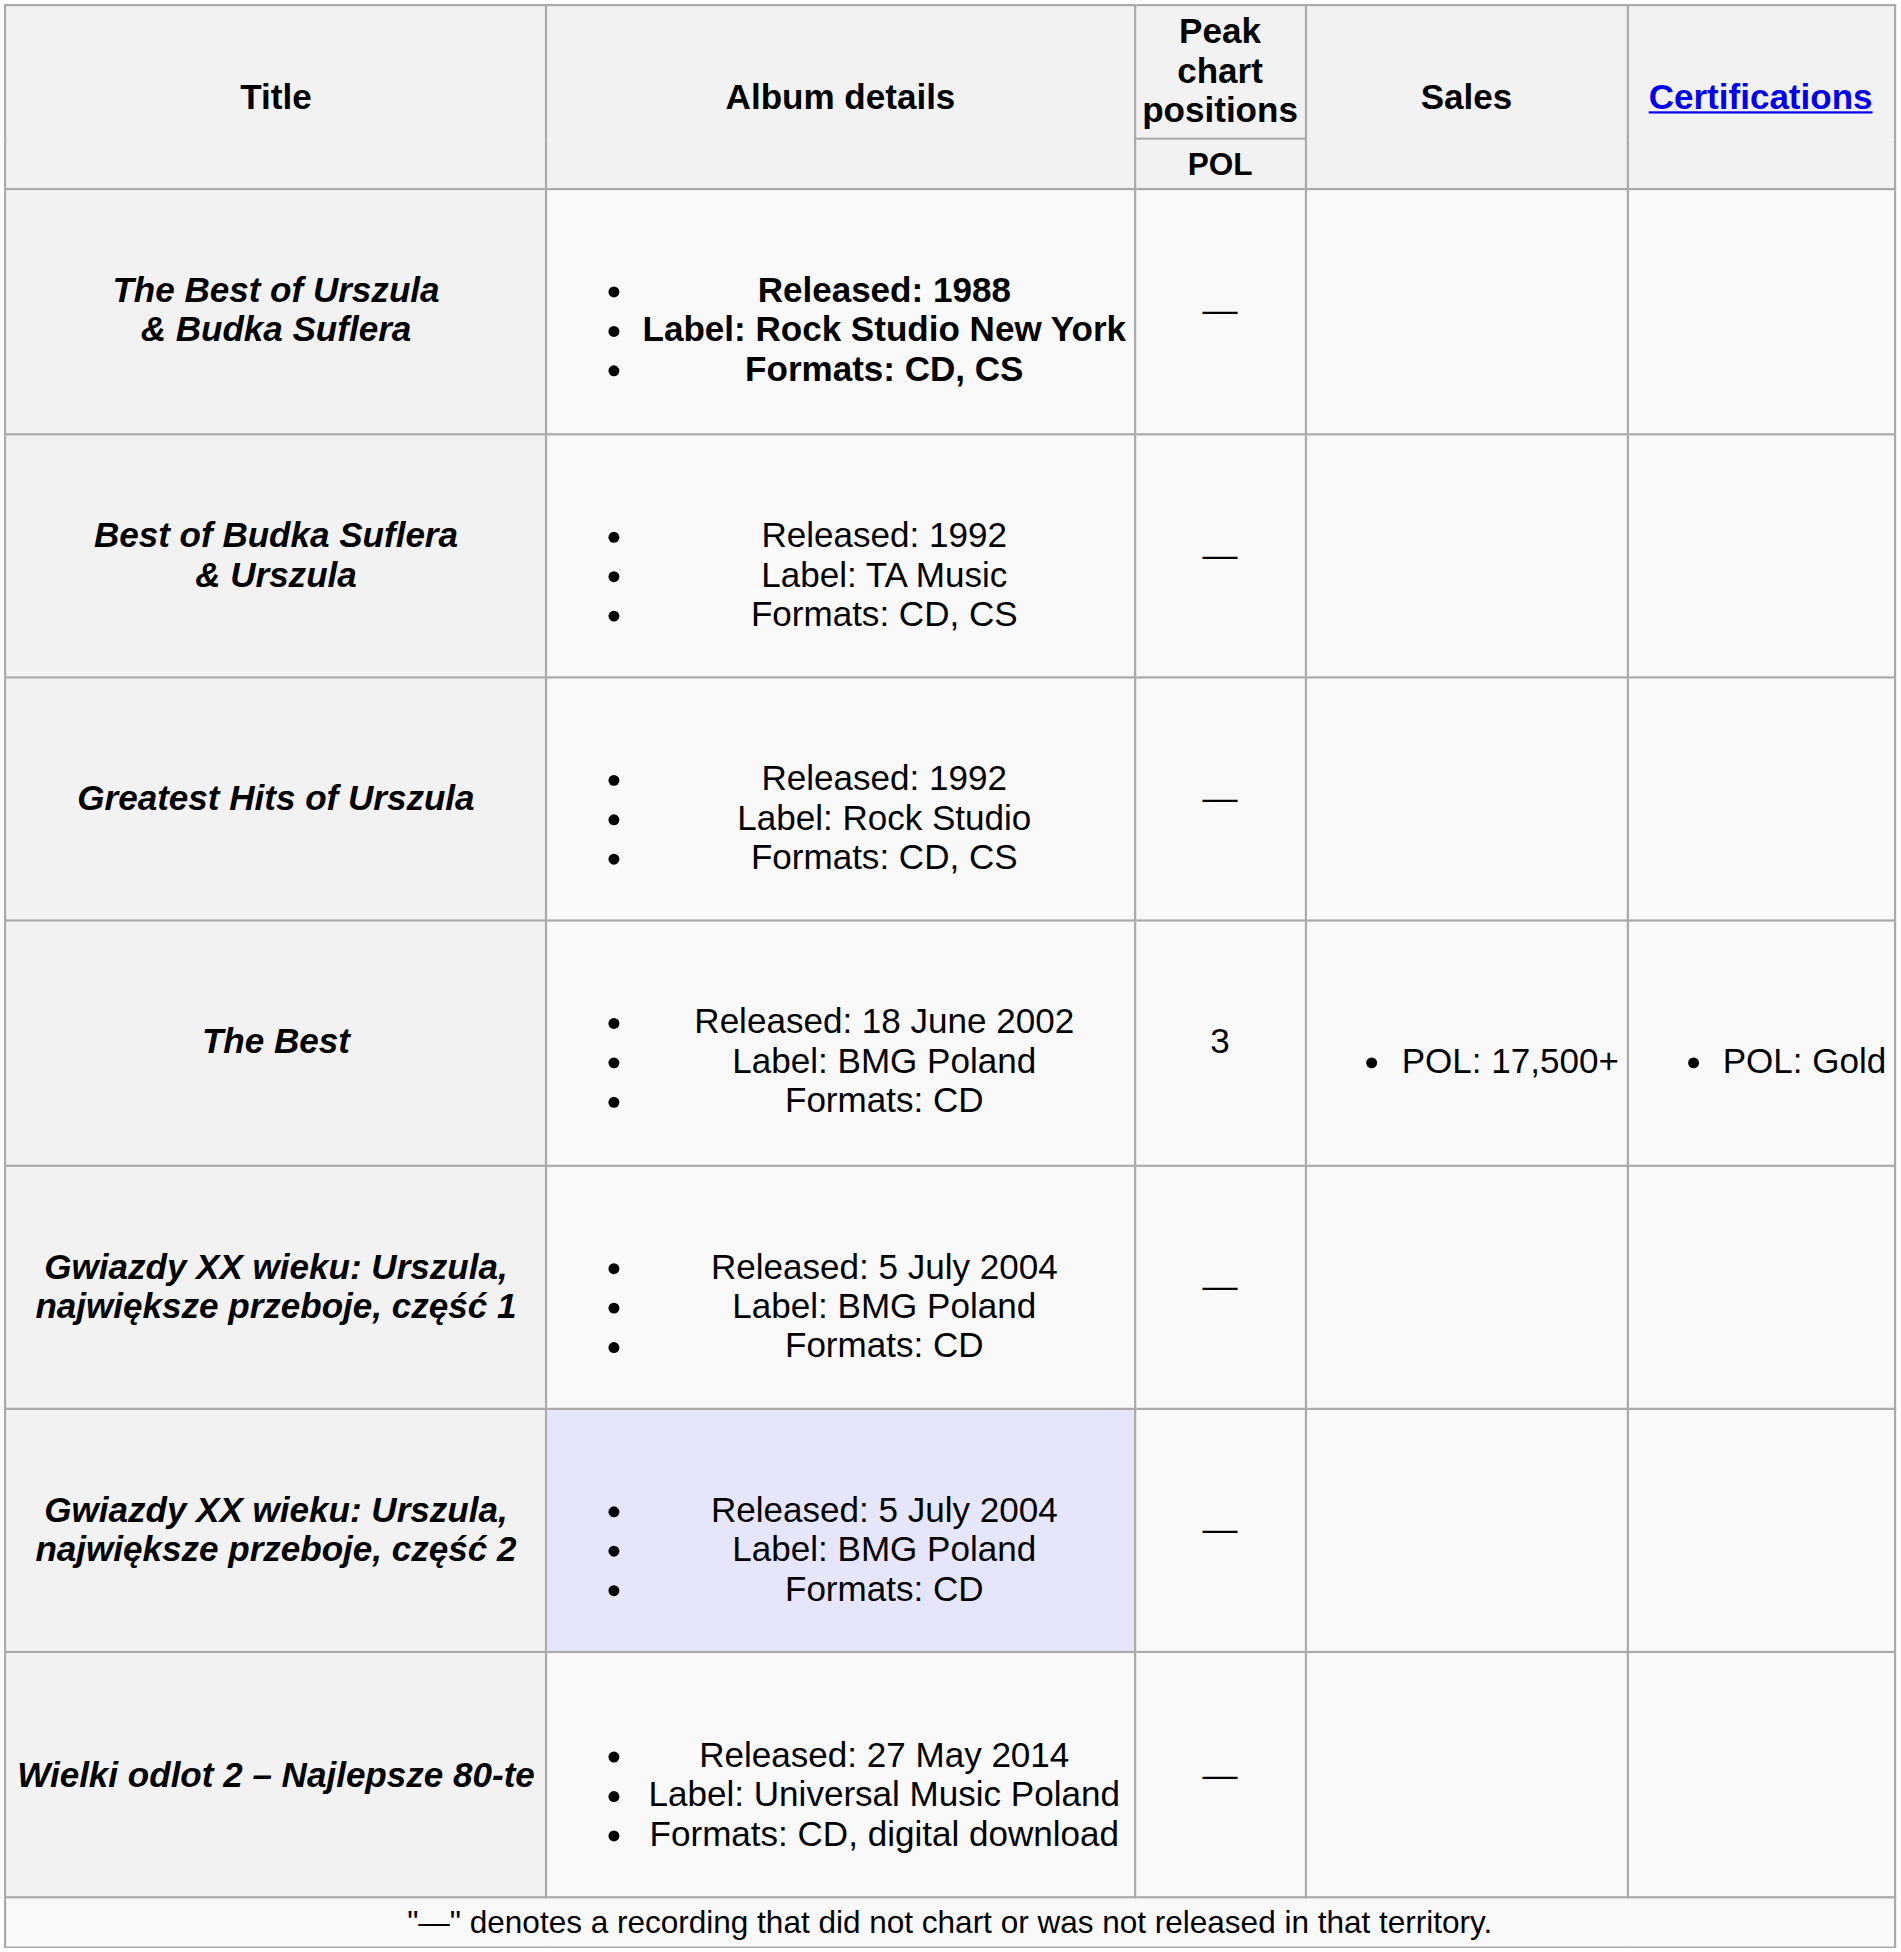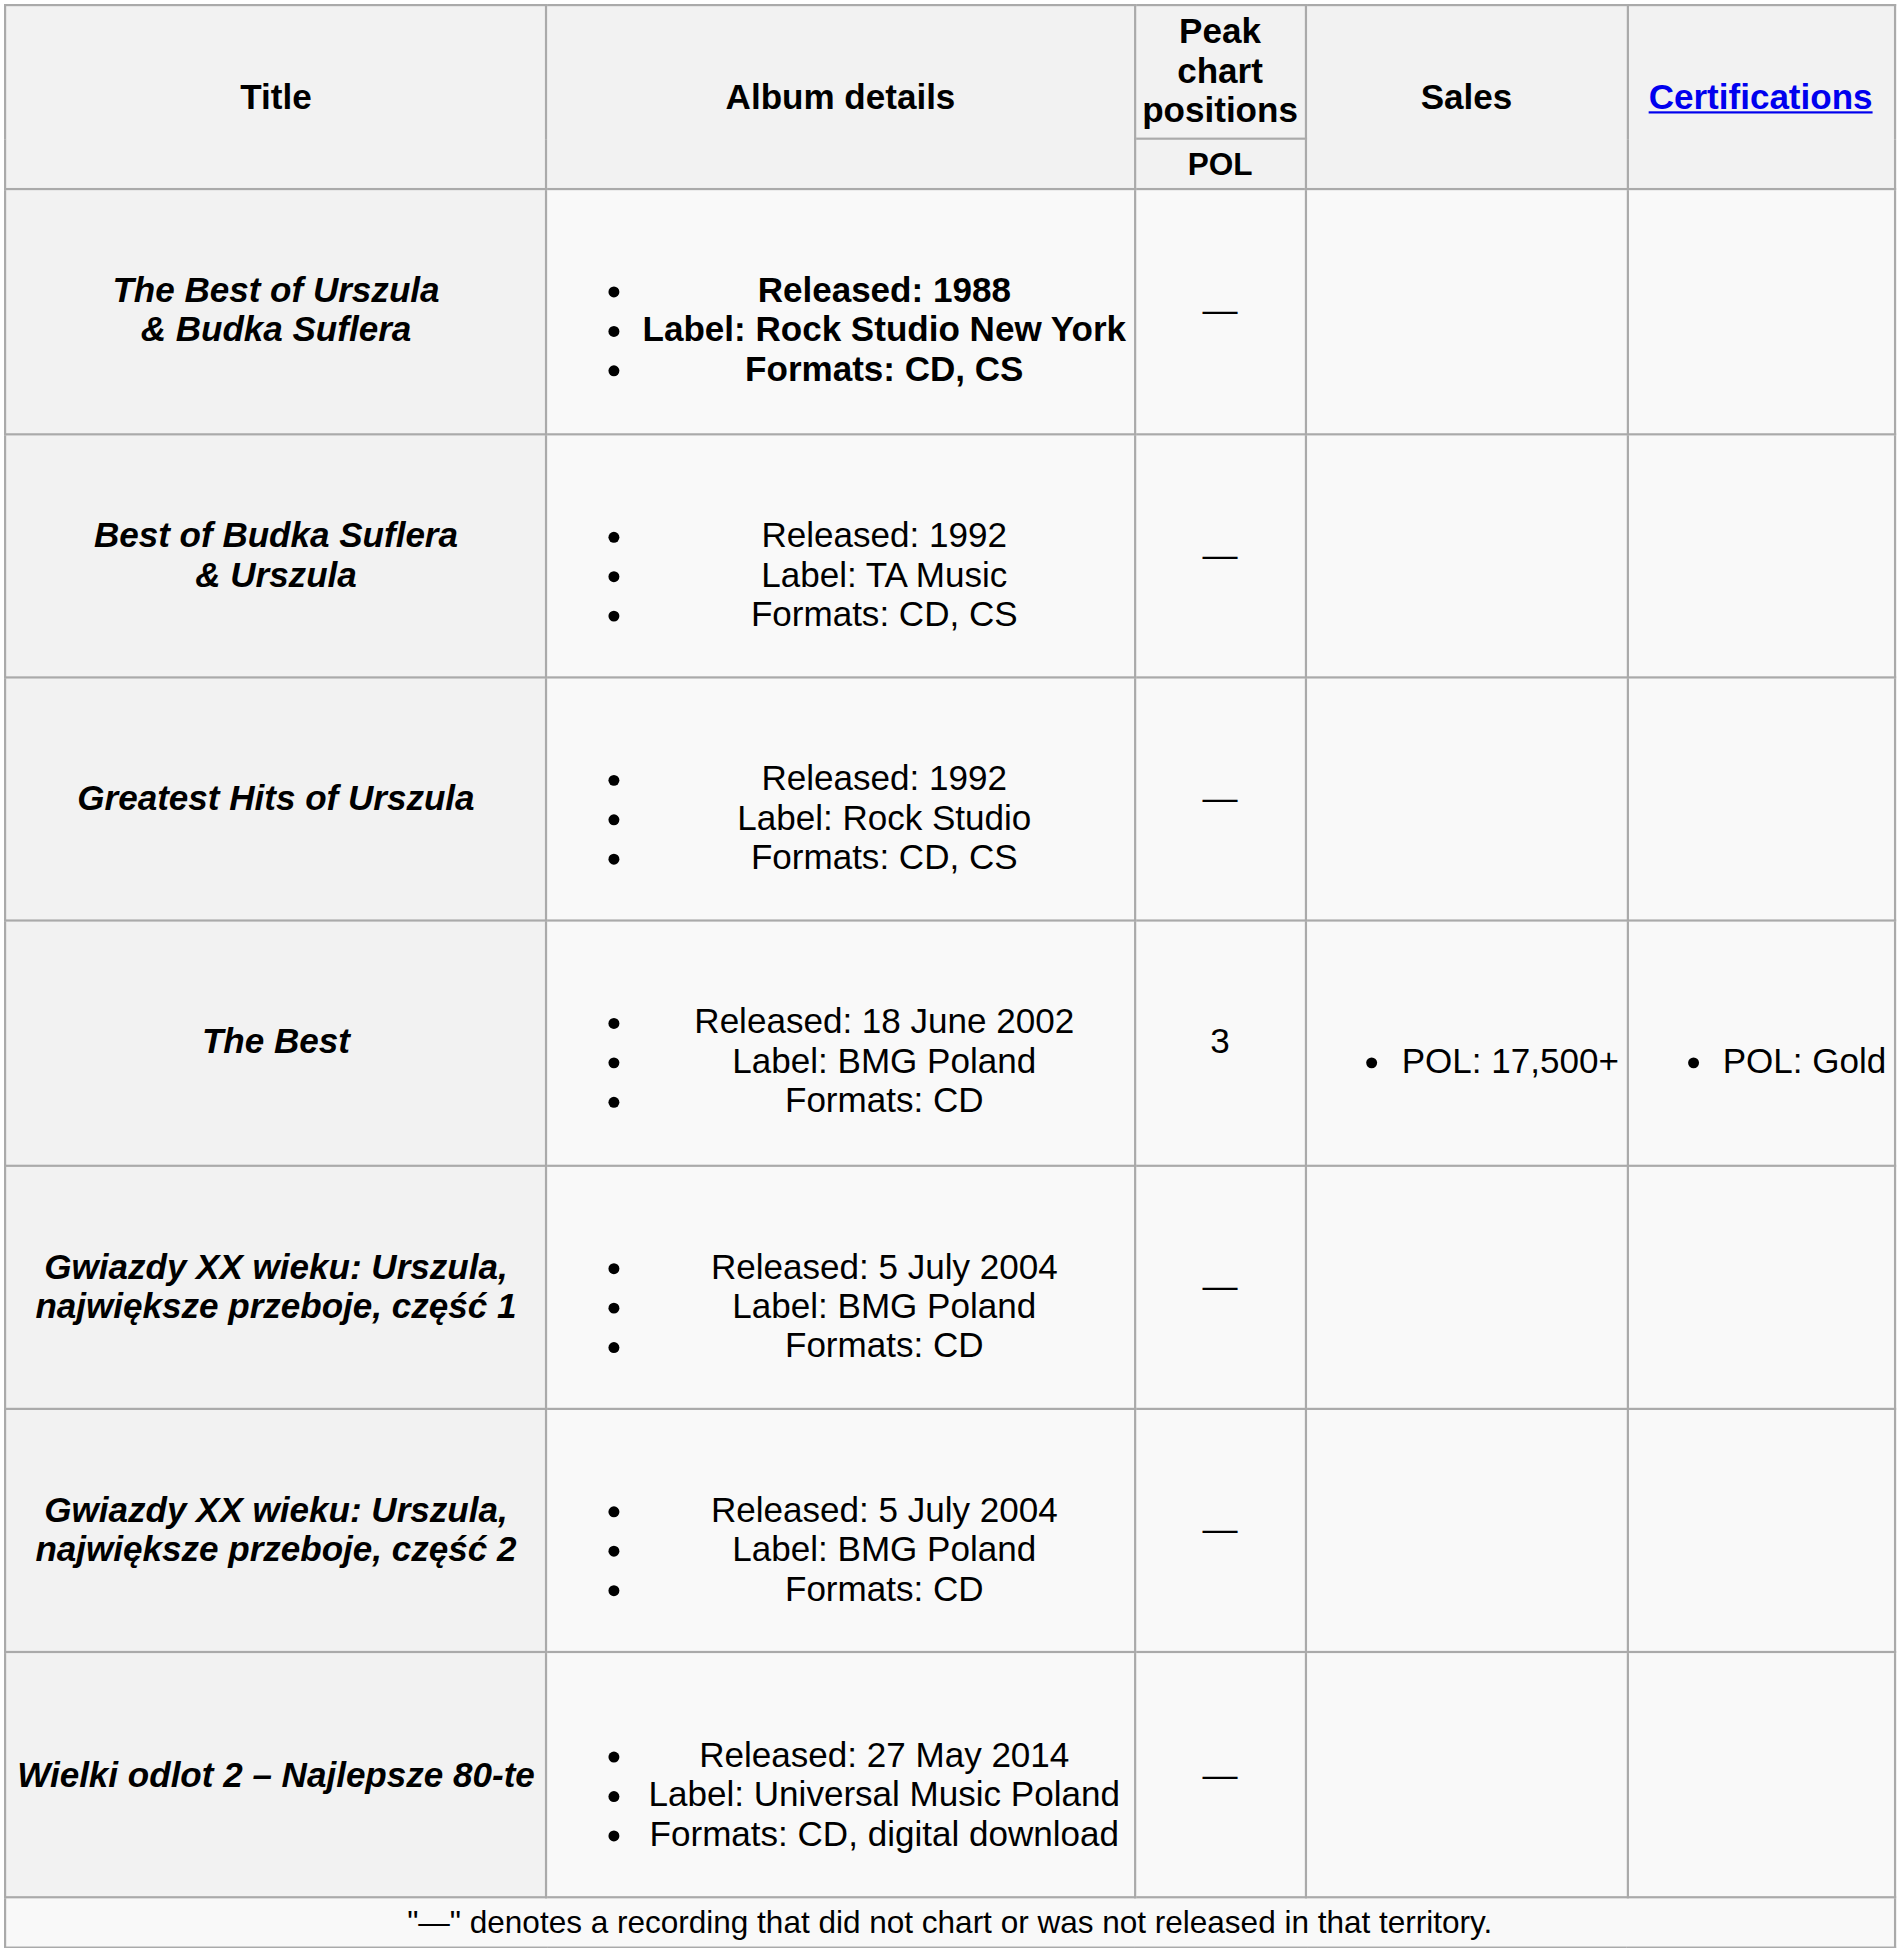(840, 1551) lavender background -> (840, 1551) no background
